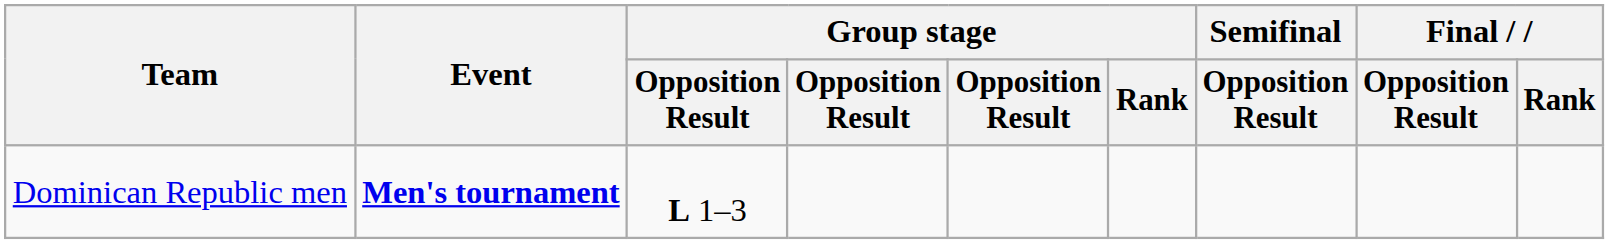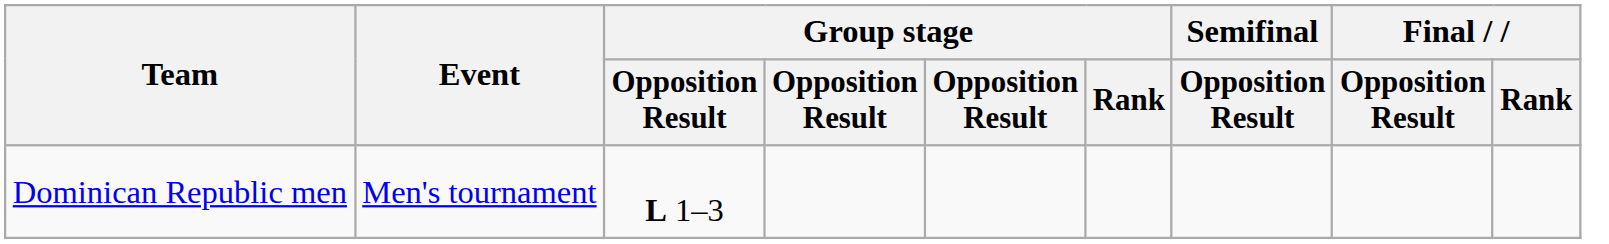(491, 191) bold -> (479, 191) normal
